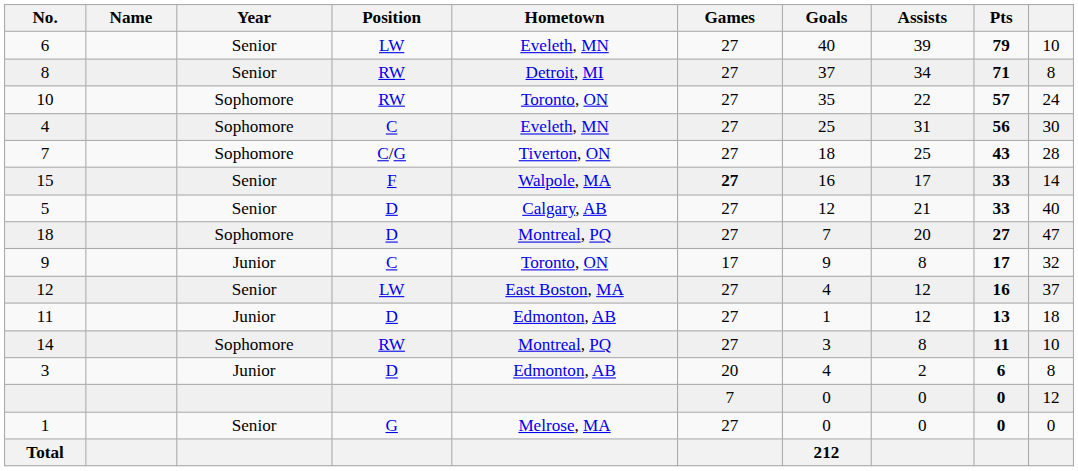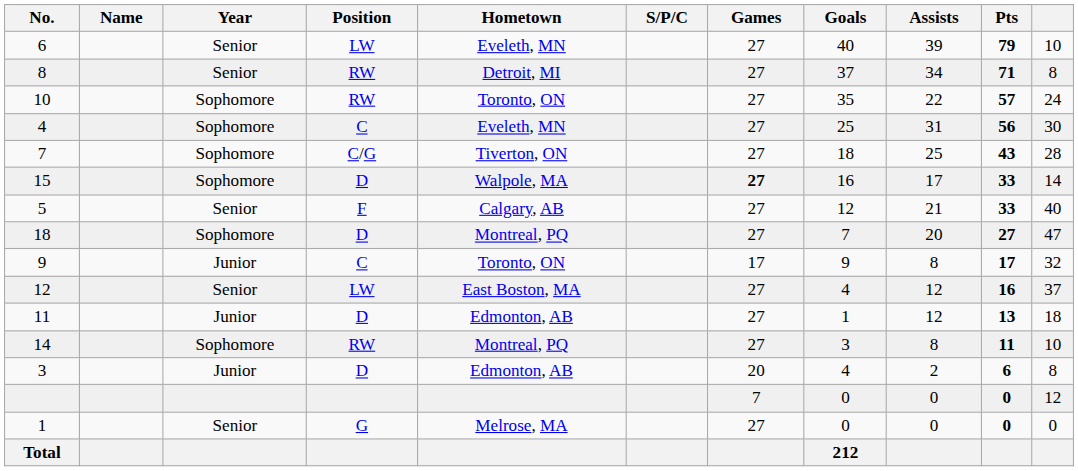+ column: (667, 18)
(254, 180) Senior -> (235, 180) Sophomore
(392, 180) F -> (362, 180) D
(392, 208) D -> (362, 208) F
